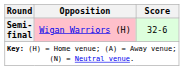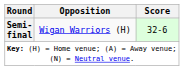(85, 30) pink background -> (85, 30) no background
